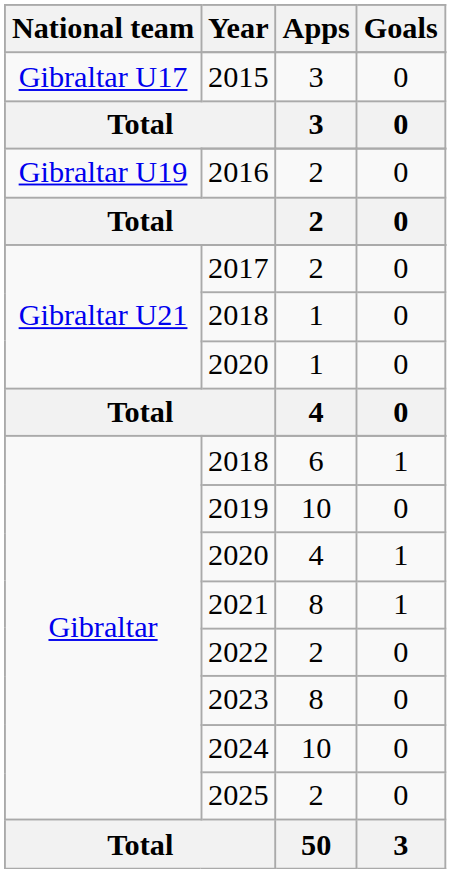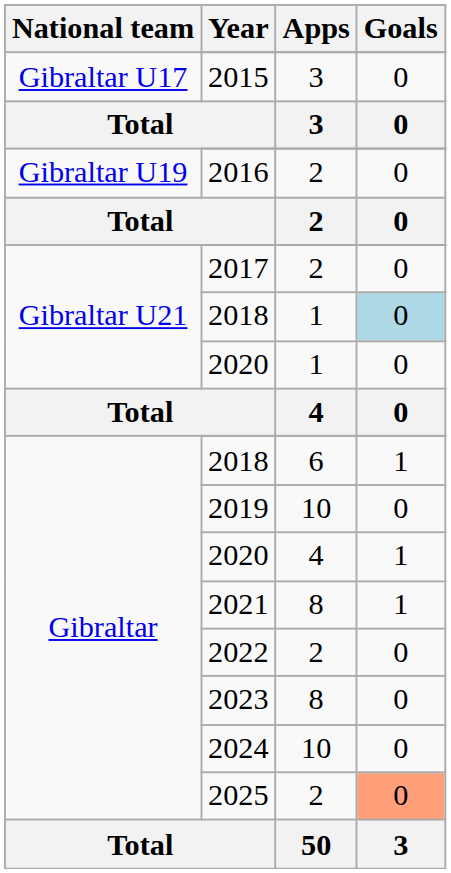(401, 316) no background -> (401, 316) lightblue background
(401, 795) no background -> (401, 795) lightsalmon background
